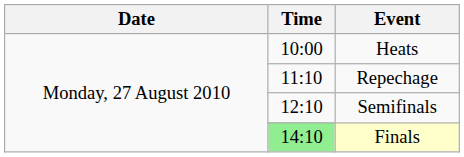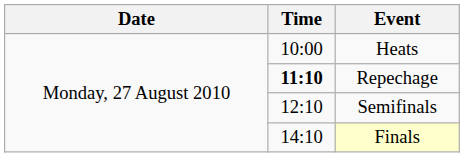(302, 78) normal -> (302, 78) bold
(302, 136) lightgreen background -> (302, 136) no background
